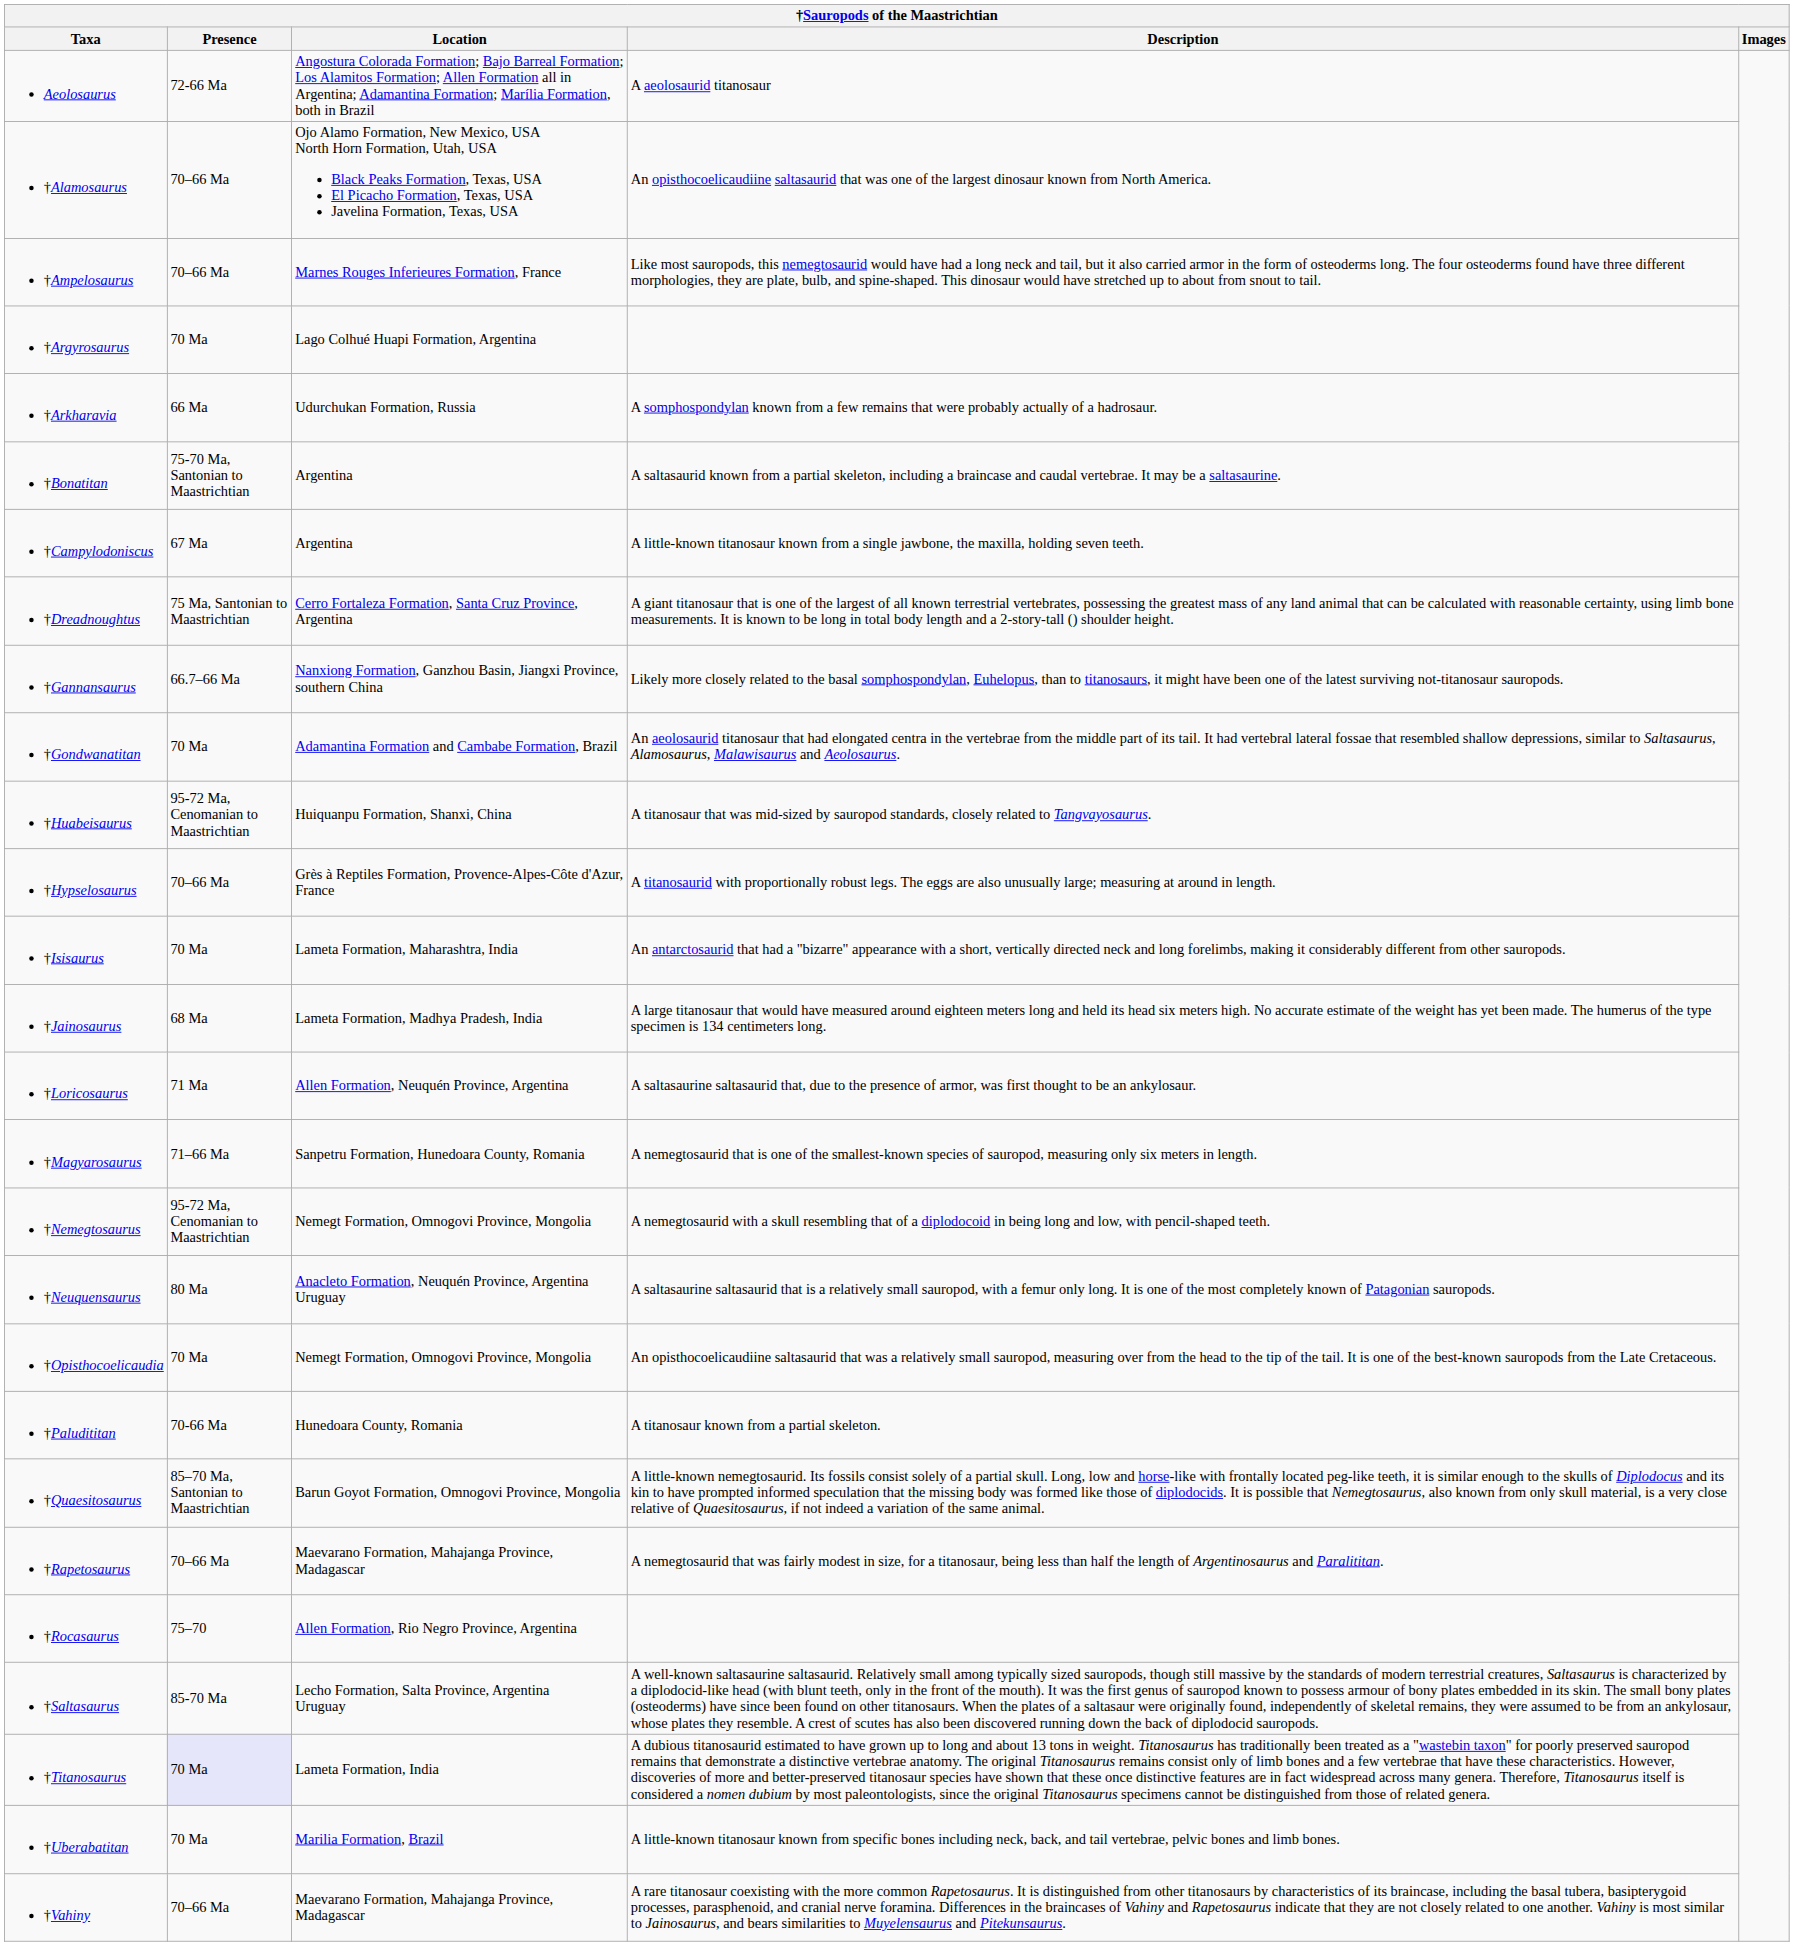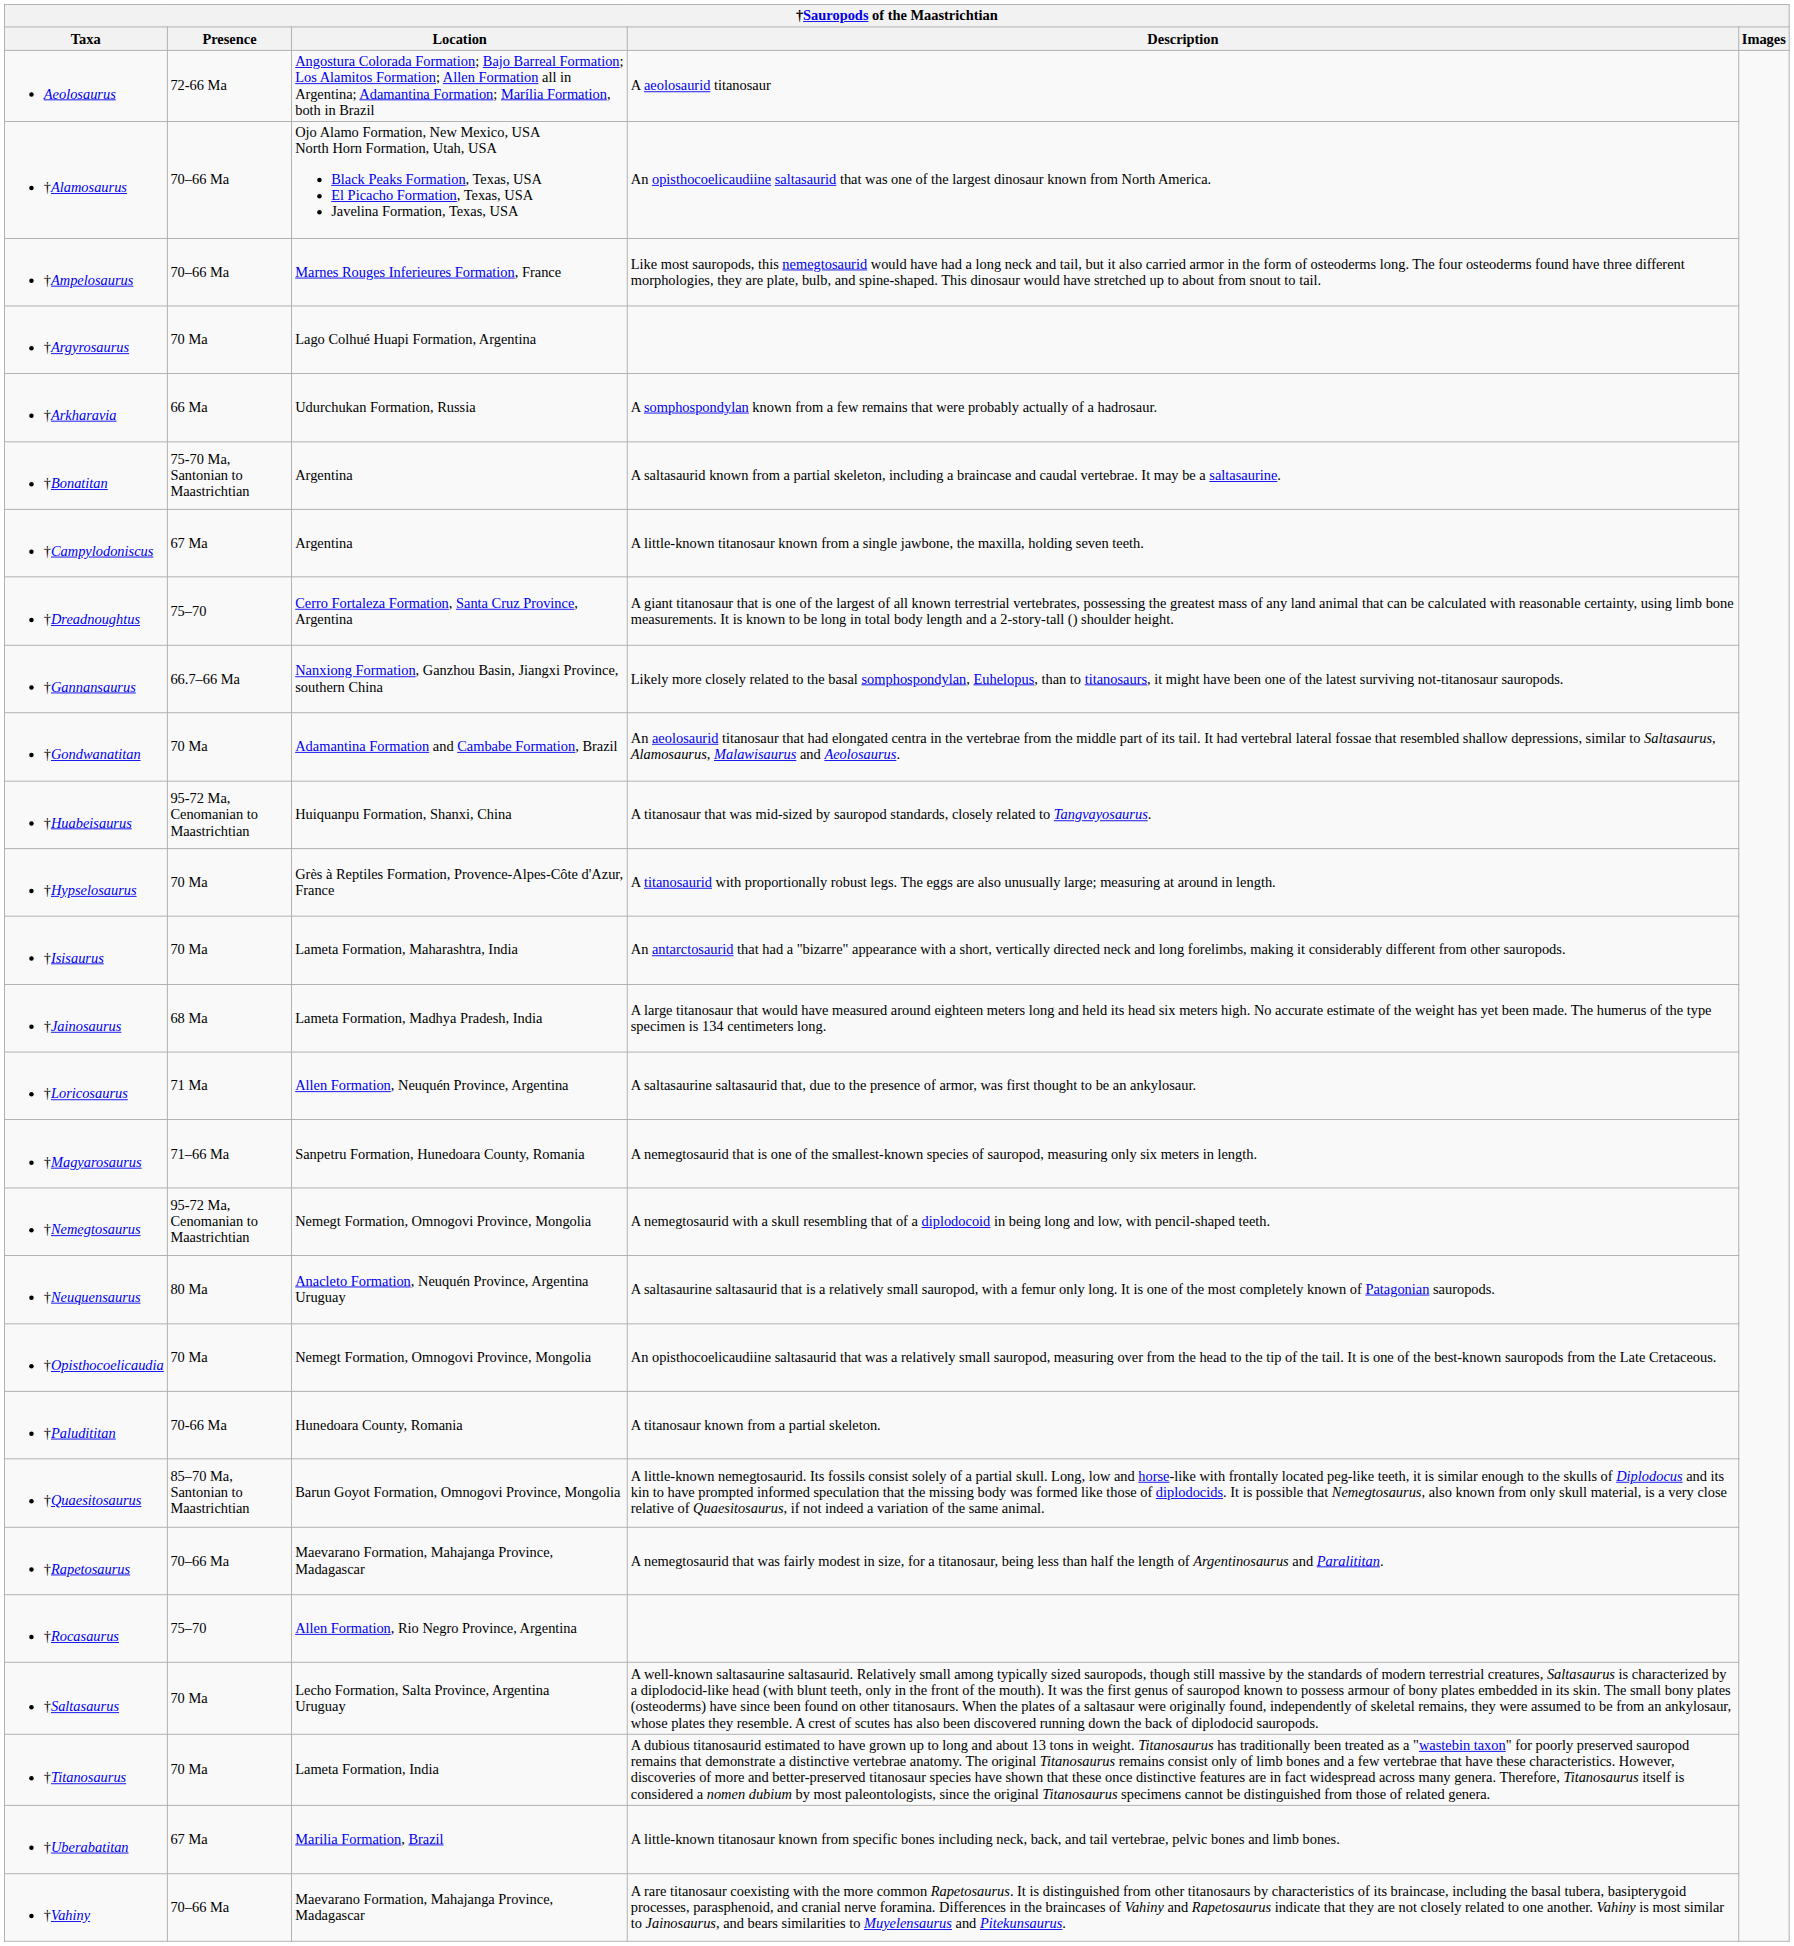(229, 611) 75 Ma, Santonian to Maastrichtian -> (188, 611) 75–70
(200, 882) 70–66 Ma -> (189, 882) 70 Ma
(199, 1698) 85-70 Ma -> (189, 1698) 70 Ma
(189, 1769) lavender background -> (189, 1769) no background
(189, 1839) 70 Ma -> (189, 1839) 67 Ma
